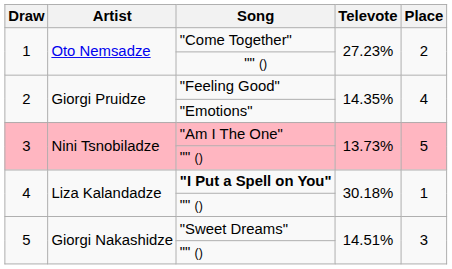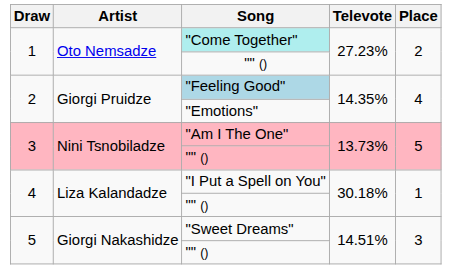(236, 39) no background -> (241, 39) paleturquoise background
(230, 87) no background -> (235, 87) lightblue background
(256, 181) bold -> (256, 181) normal
